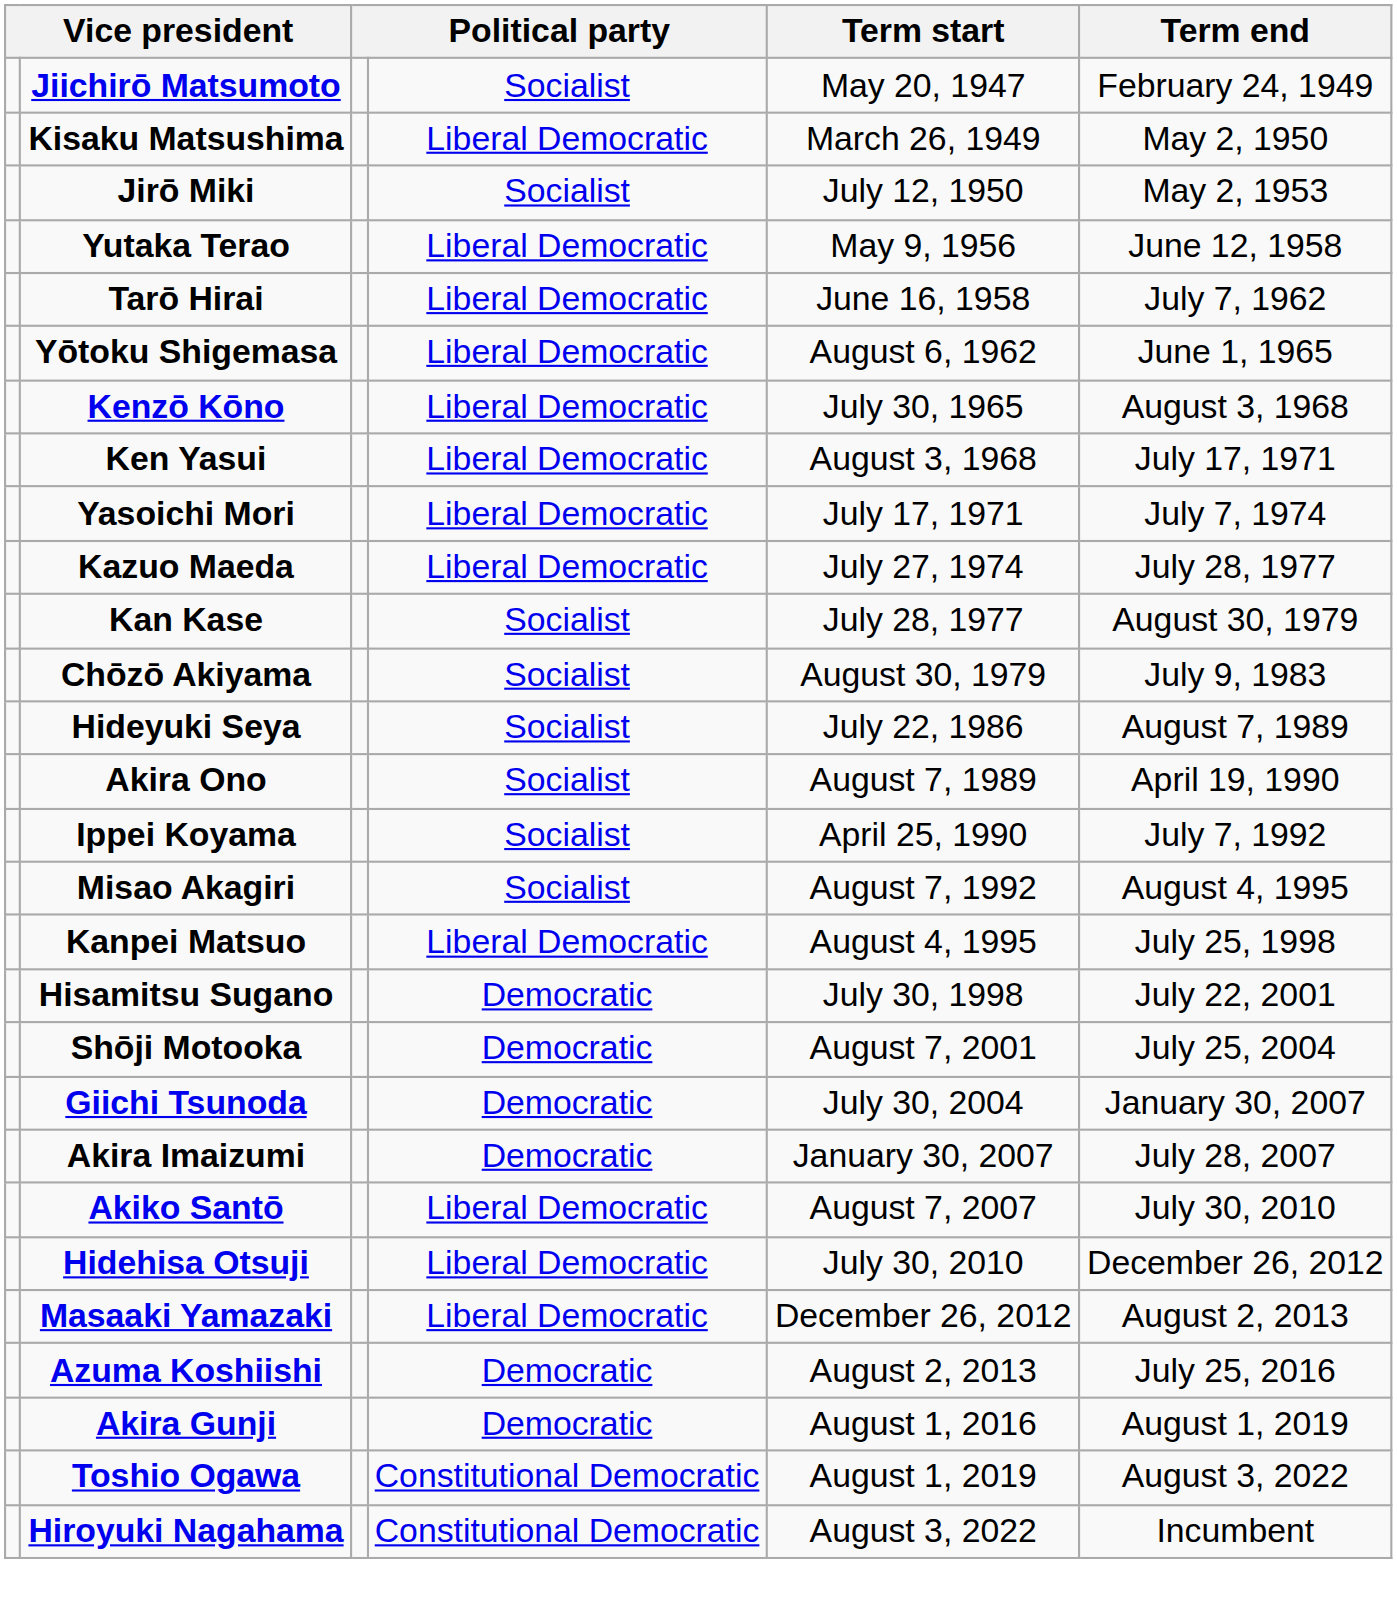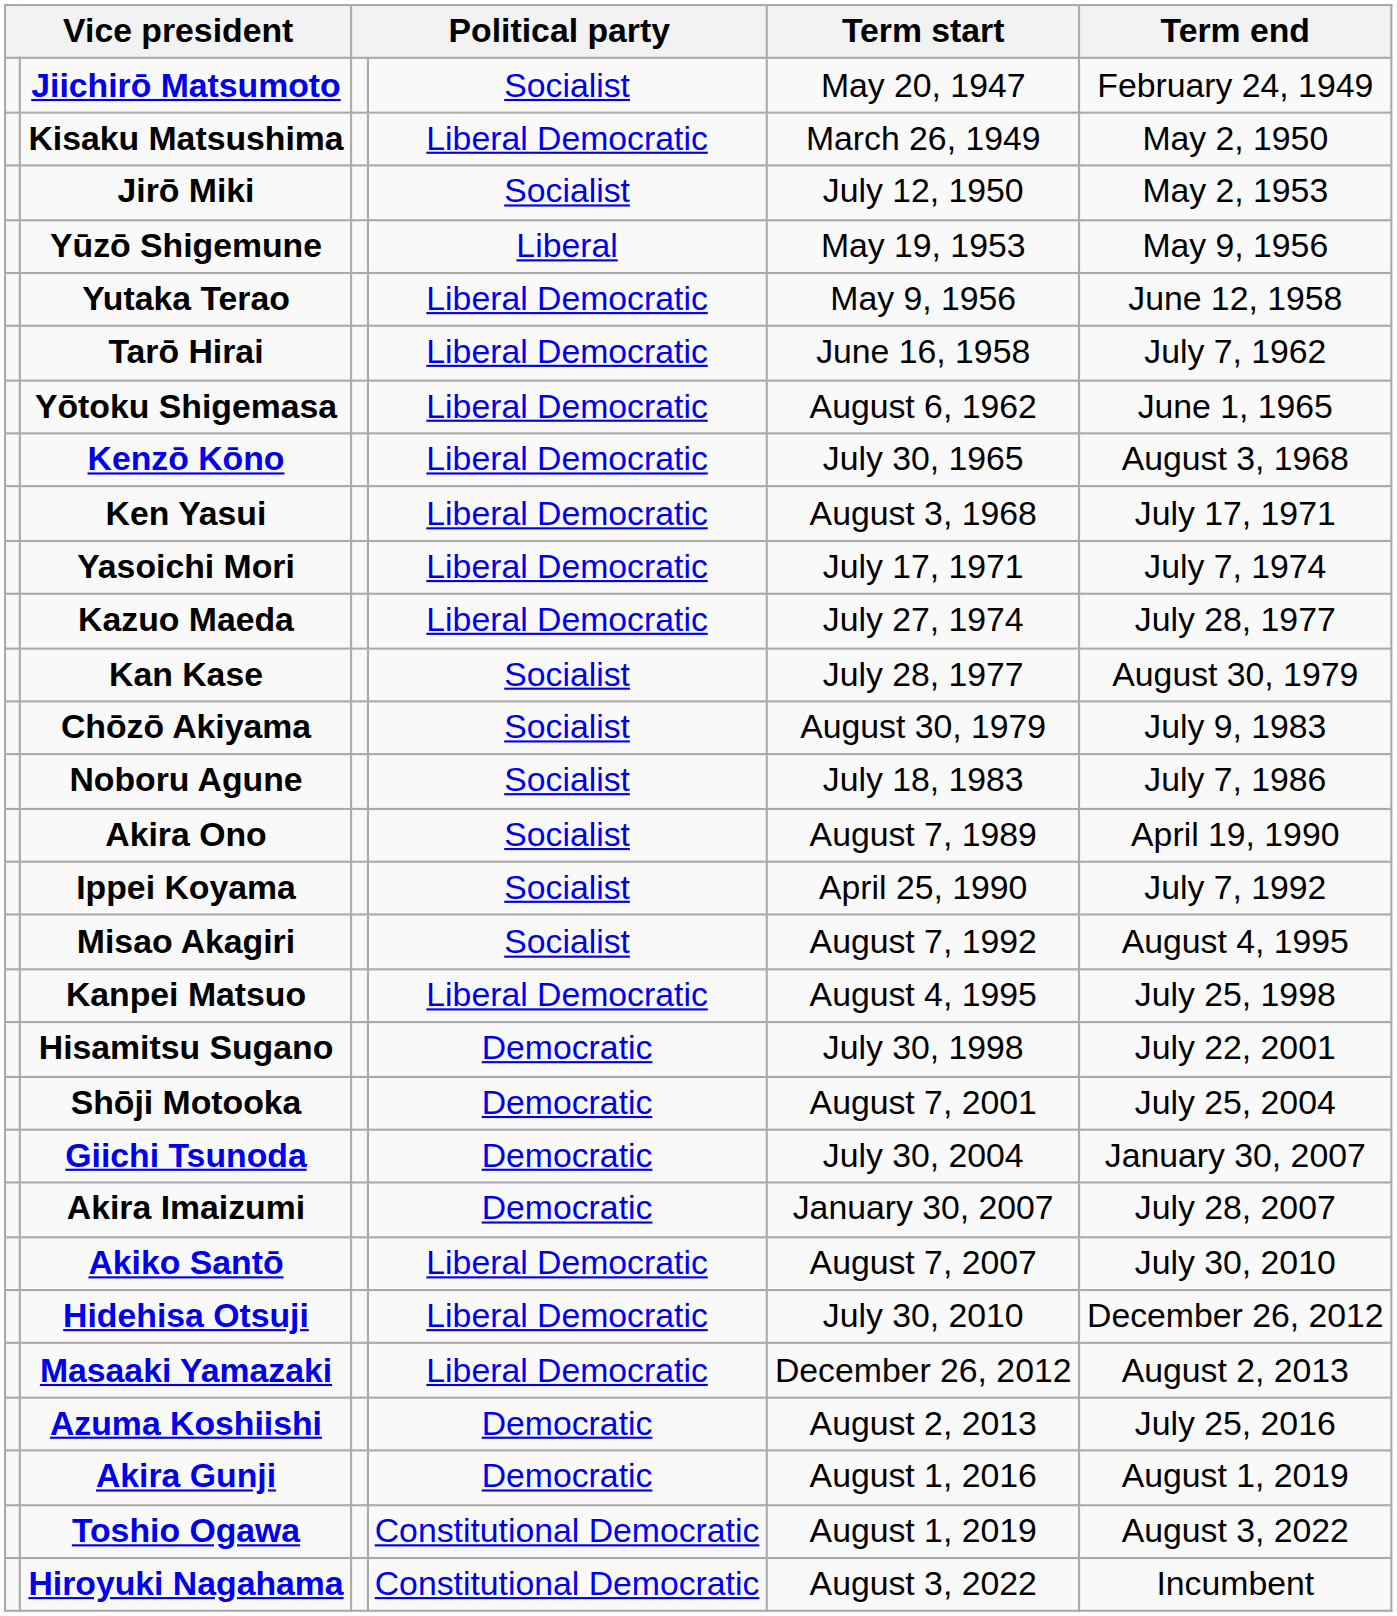+ row: (186, 245)
+ row: (186, 780)
- row: (186, 727)
